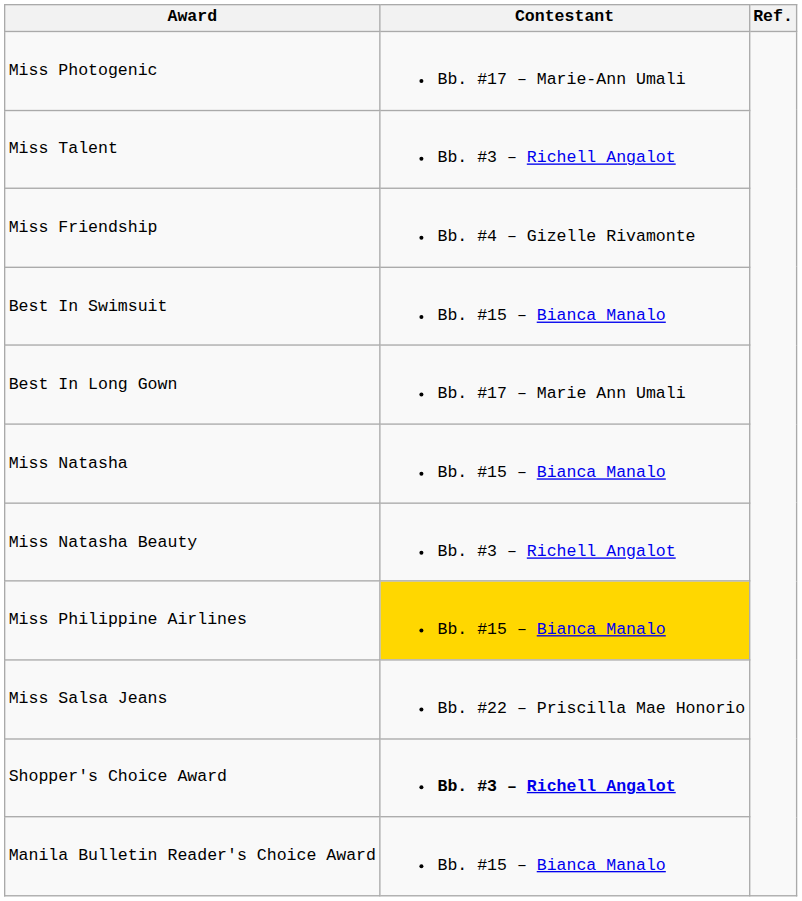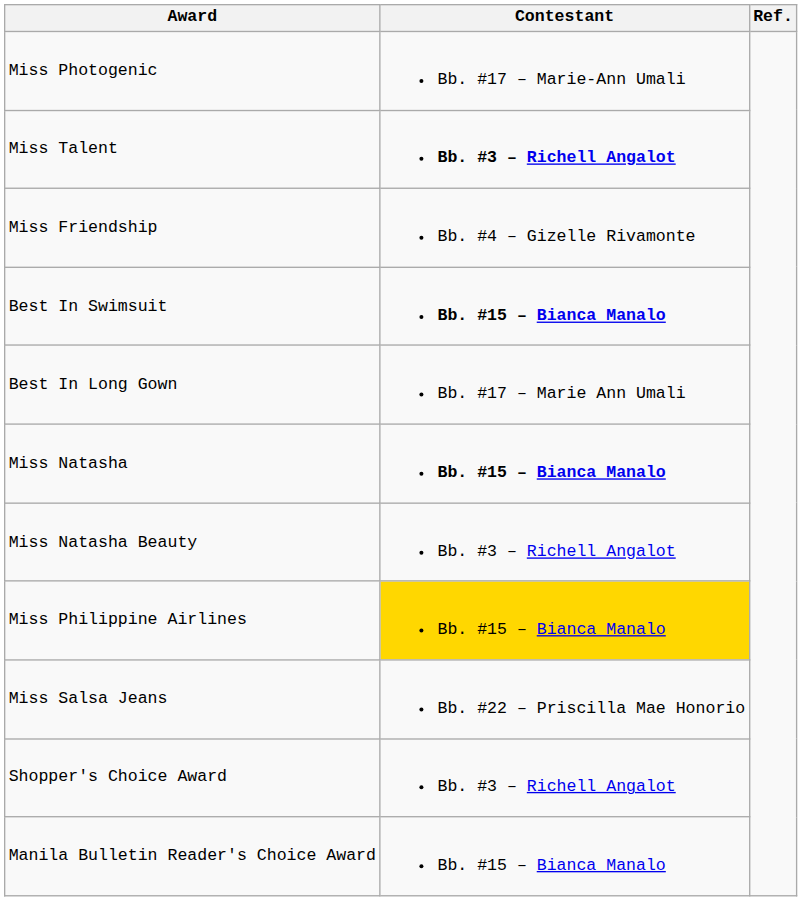(565, 159) normal -> (565, 159) bold
(565, 316) normal -> (565, 316) bold
(565, 473) normal -> (565, 473) bold
(565, 787) bold -> (565, 787) normal
